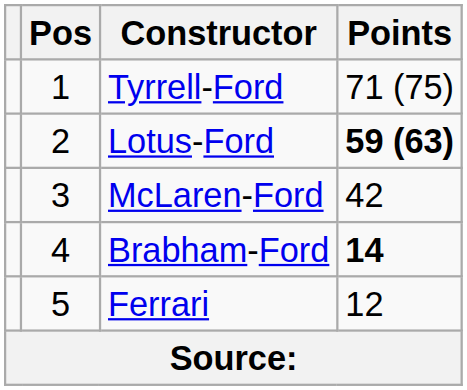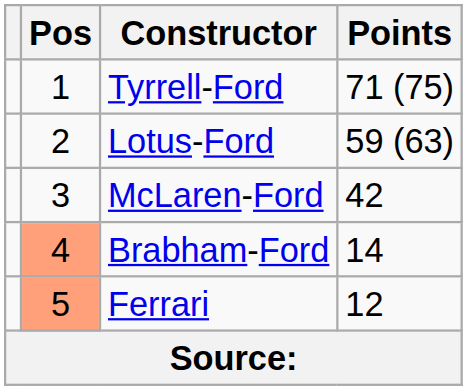(400, 141) bold -> (400, 141) normal
(61, 250) no background -> (61, 250) lightsalmon background
(364, 250) bold -> (364, 250) normal
(61, 304) no background -> (61, 304) lightsalmon background
